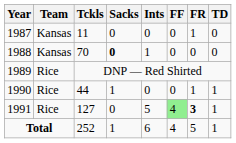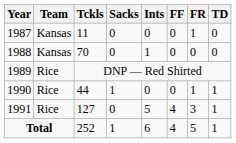(112, 52) bold -> (112, 52) normal
(173, 109) lightgreen background -> (173, 109) no background
(193, 109) bold -> (193, 109) normal
